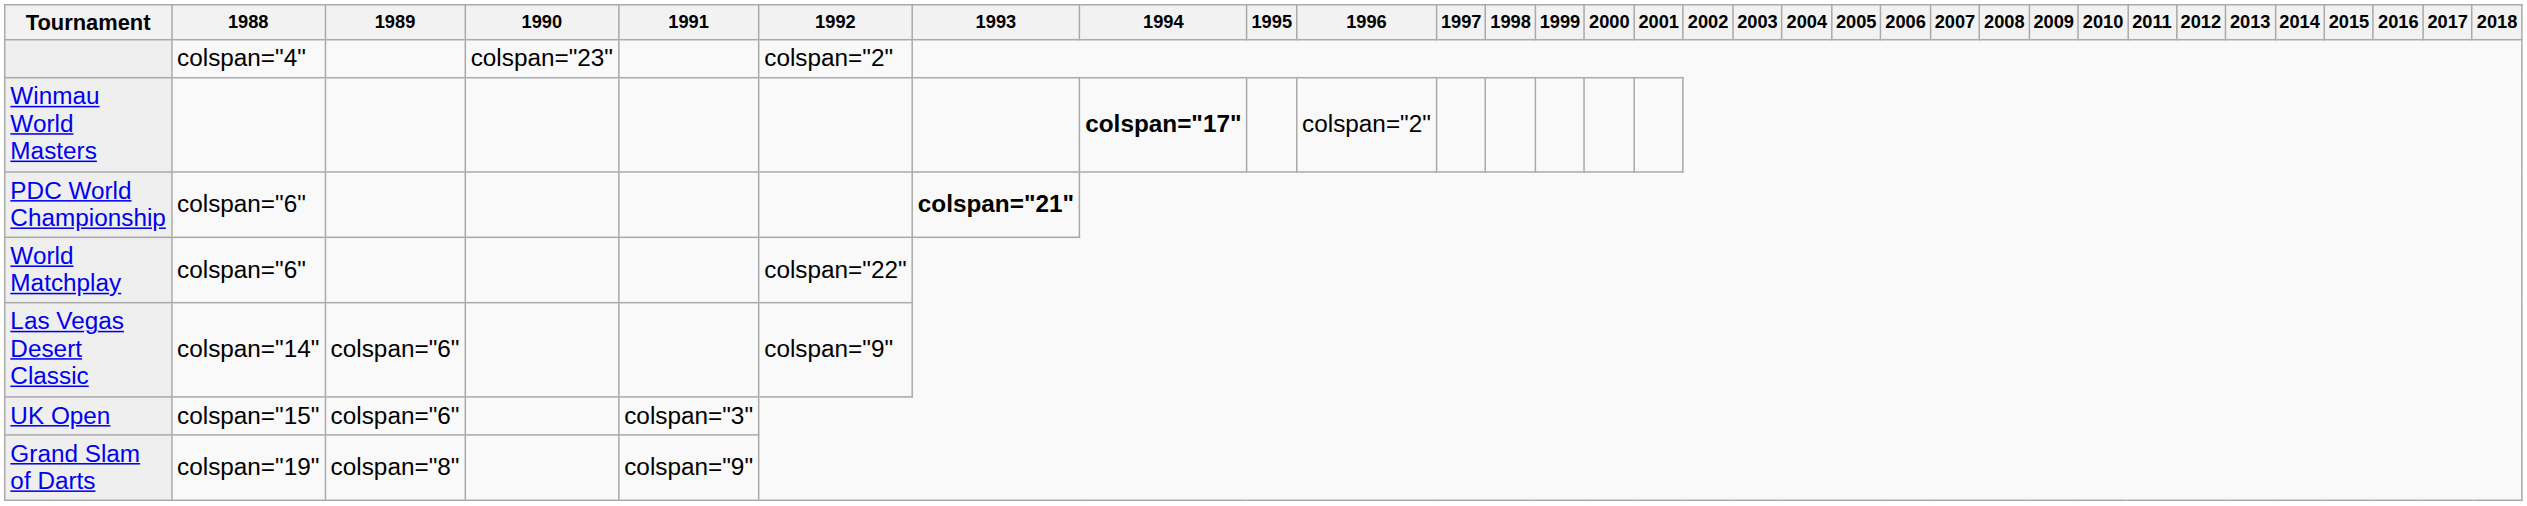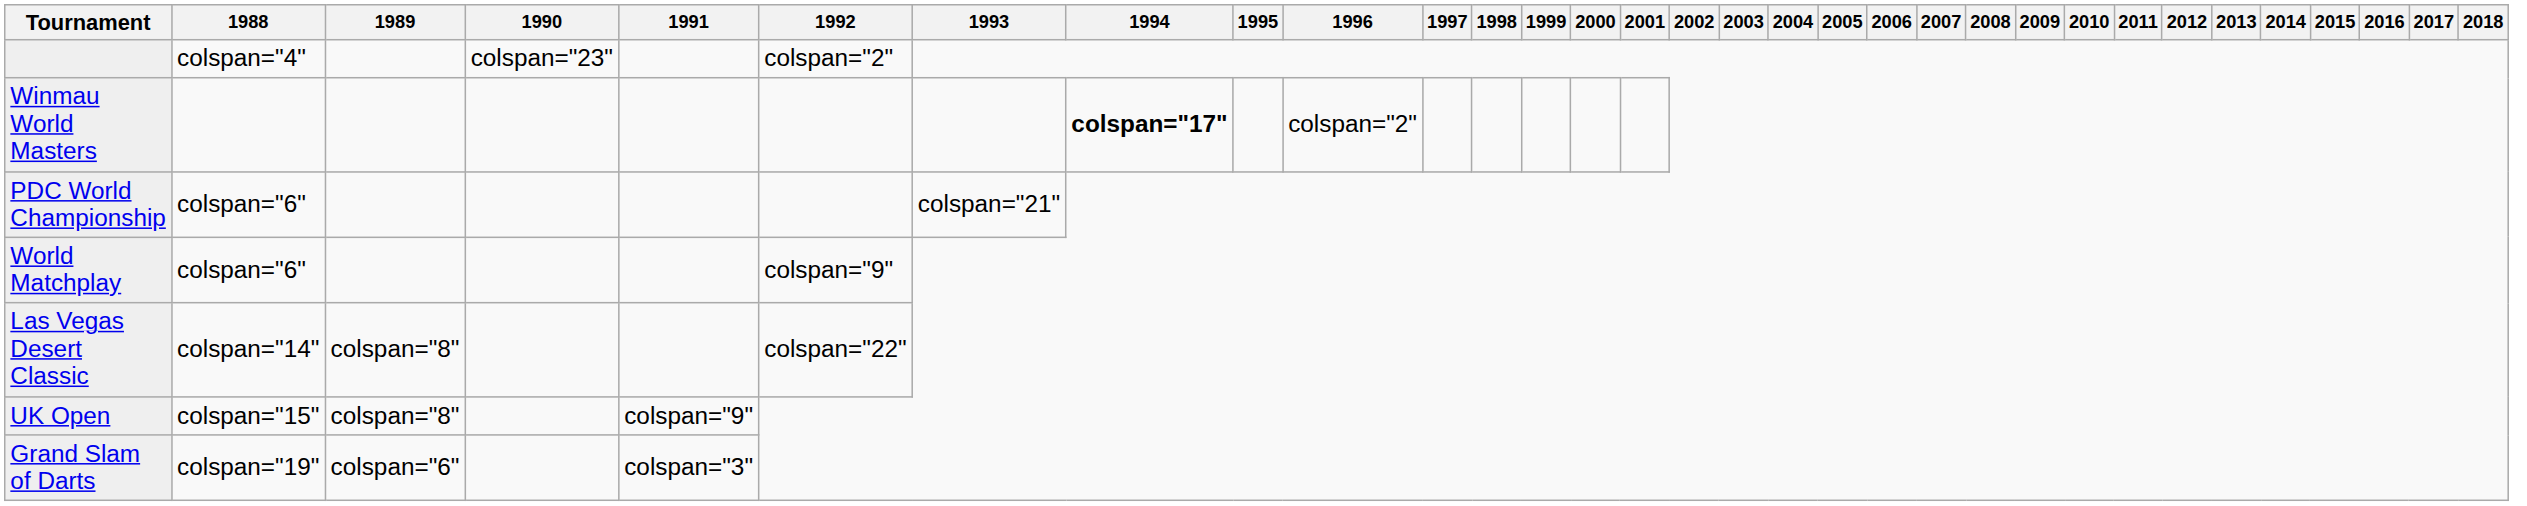(996, 203) bold -> (989, 203) normal
(835, 269) colspan="22" -> (829, 269) colspan="9"
(395, 349) colspan="6" -> (395, 349) colspan="8"
(829, 349) colspan="9" -> (835, 349) colspan="22"
(395, 415) colspan="6" -> (395, 415) colspan="8"
(689, 415) colspan="3" -> (689, 415) colspan="9"
(395, 467) colspan="8" -> (395, 467) colspan="6"
(689, 467) colspan="9" -> (689, 467) colspan="3"
